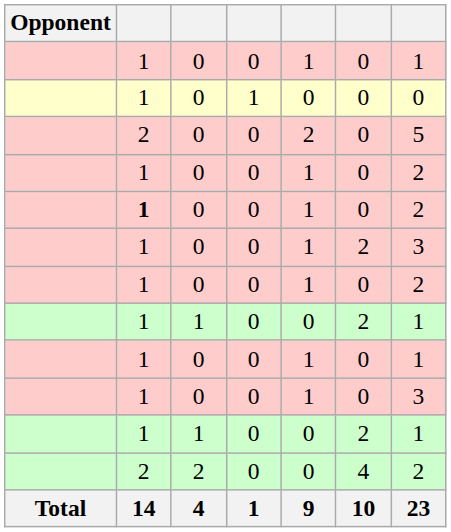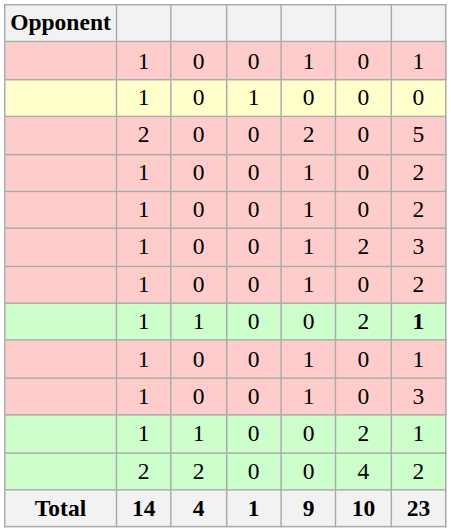(144, 209) bold -> (144, 209) normal
(418, 321) normal -> (418, 321) bold
